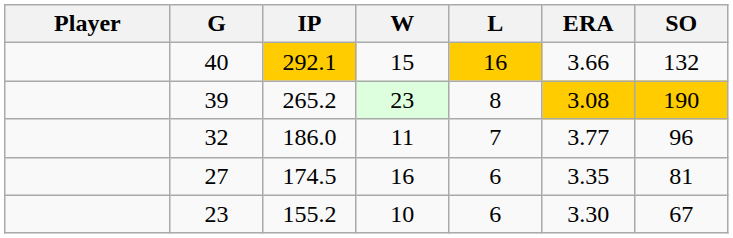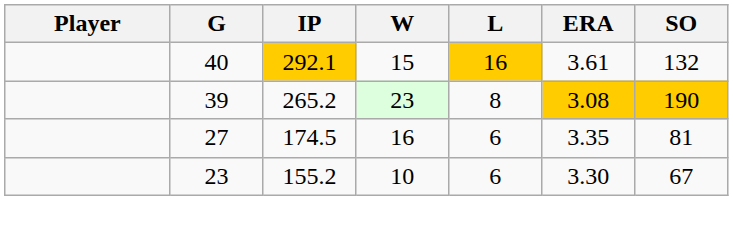(588, 61) 3.66 -> (588, 61) 3.61
- row: (216, 137)
